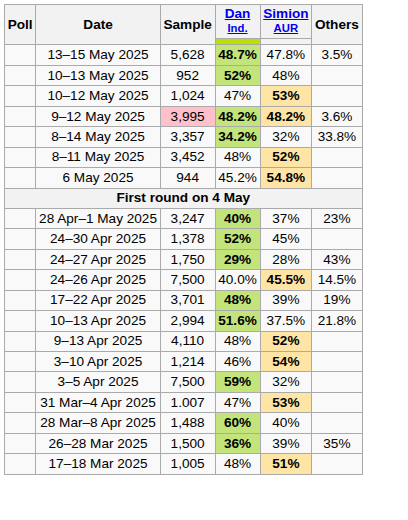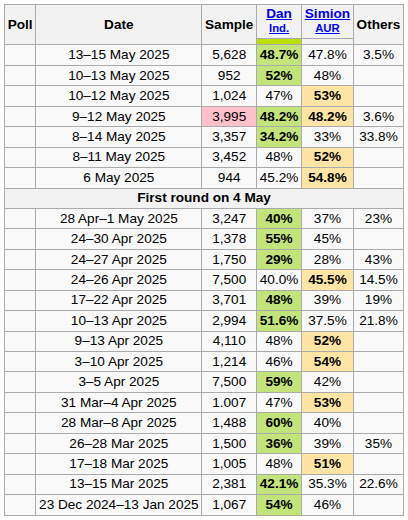(286, 136) 32% -> (327, 136) 33%
(238, 239) 52% -> (279, 239) 55%
(286, 382) 32% -> (327, 382) 42%
+ row: (119, 484)
+ row: (119, 504)
